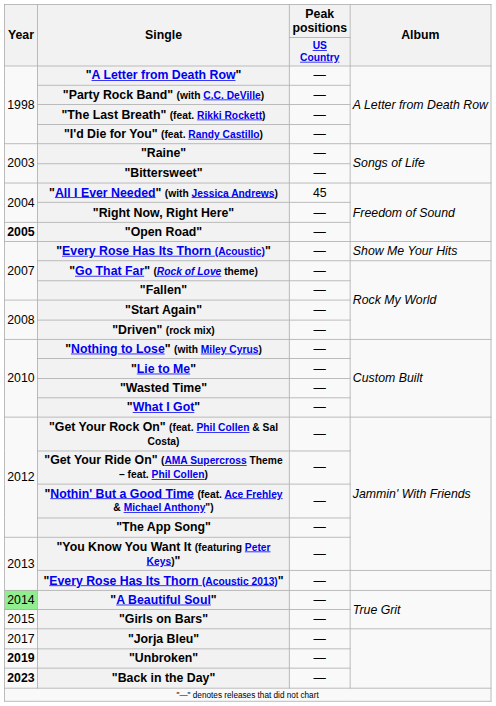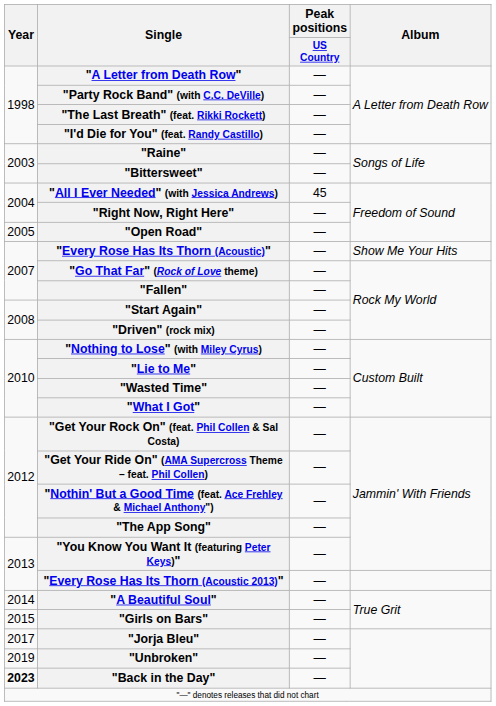(21, 231) bold -> (21, 231) normal
(21, 599) lightgreen background -> (21, 599) no background
(21, 658) bold -> (21, 658) normal
